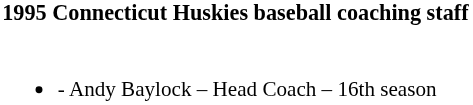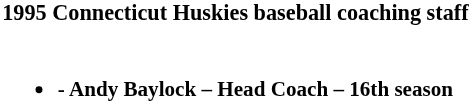(235, 89) normal -> (235, 89) bold
